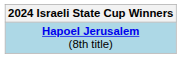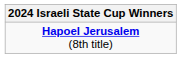(91, 37) lightblue background -> (91, 37) no background
